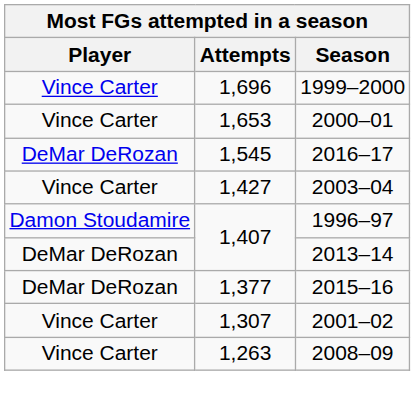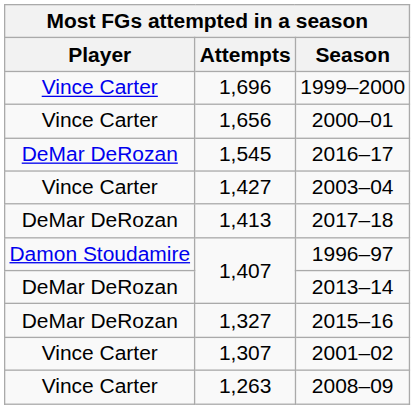(245, 120) 1,653 -> (245, 120) 1,656
+ row: (353, 220)
(245, 287) 1,377 -> (245, 320) 1,327
